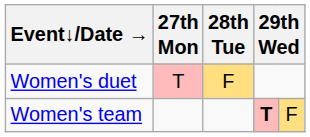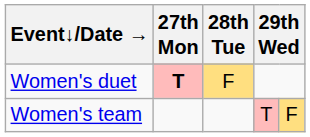(178, 81) normal -> (178, 81) bold
(266, 115) bold -> (266, 115) normal
